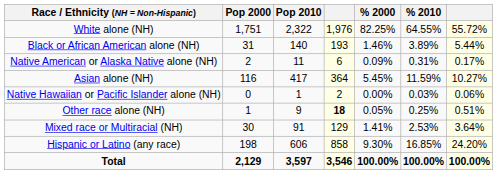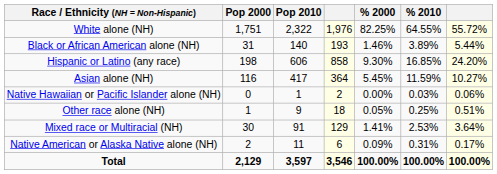rows swapped: (114, 62) <-> (114, 144)
(339, 111) bold -> (339, 111) normal
